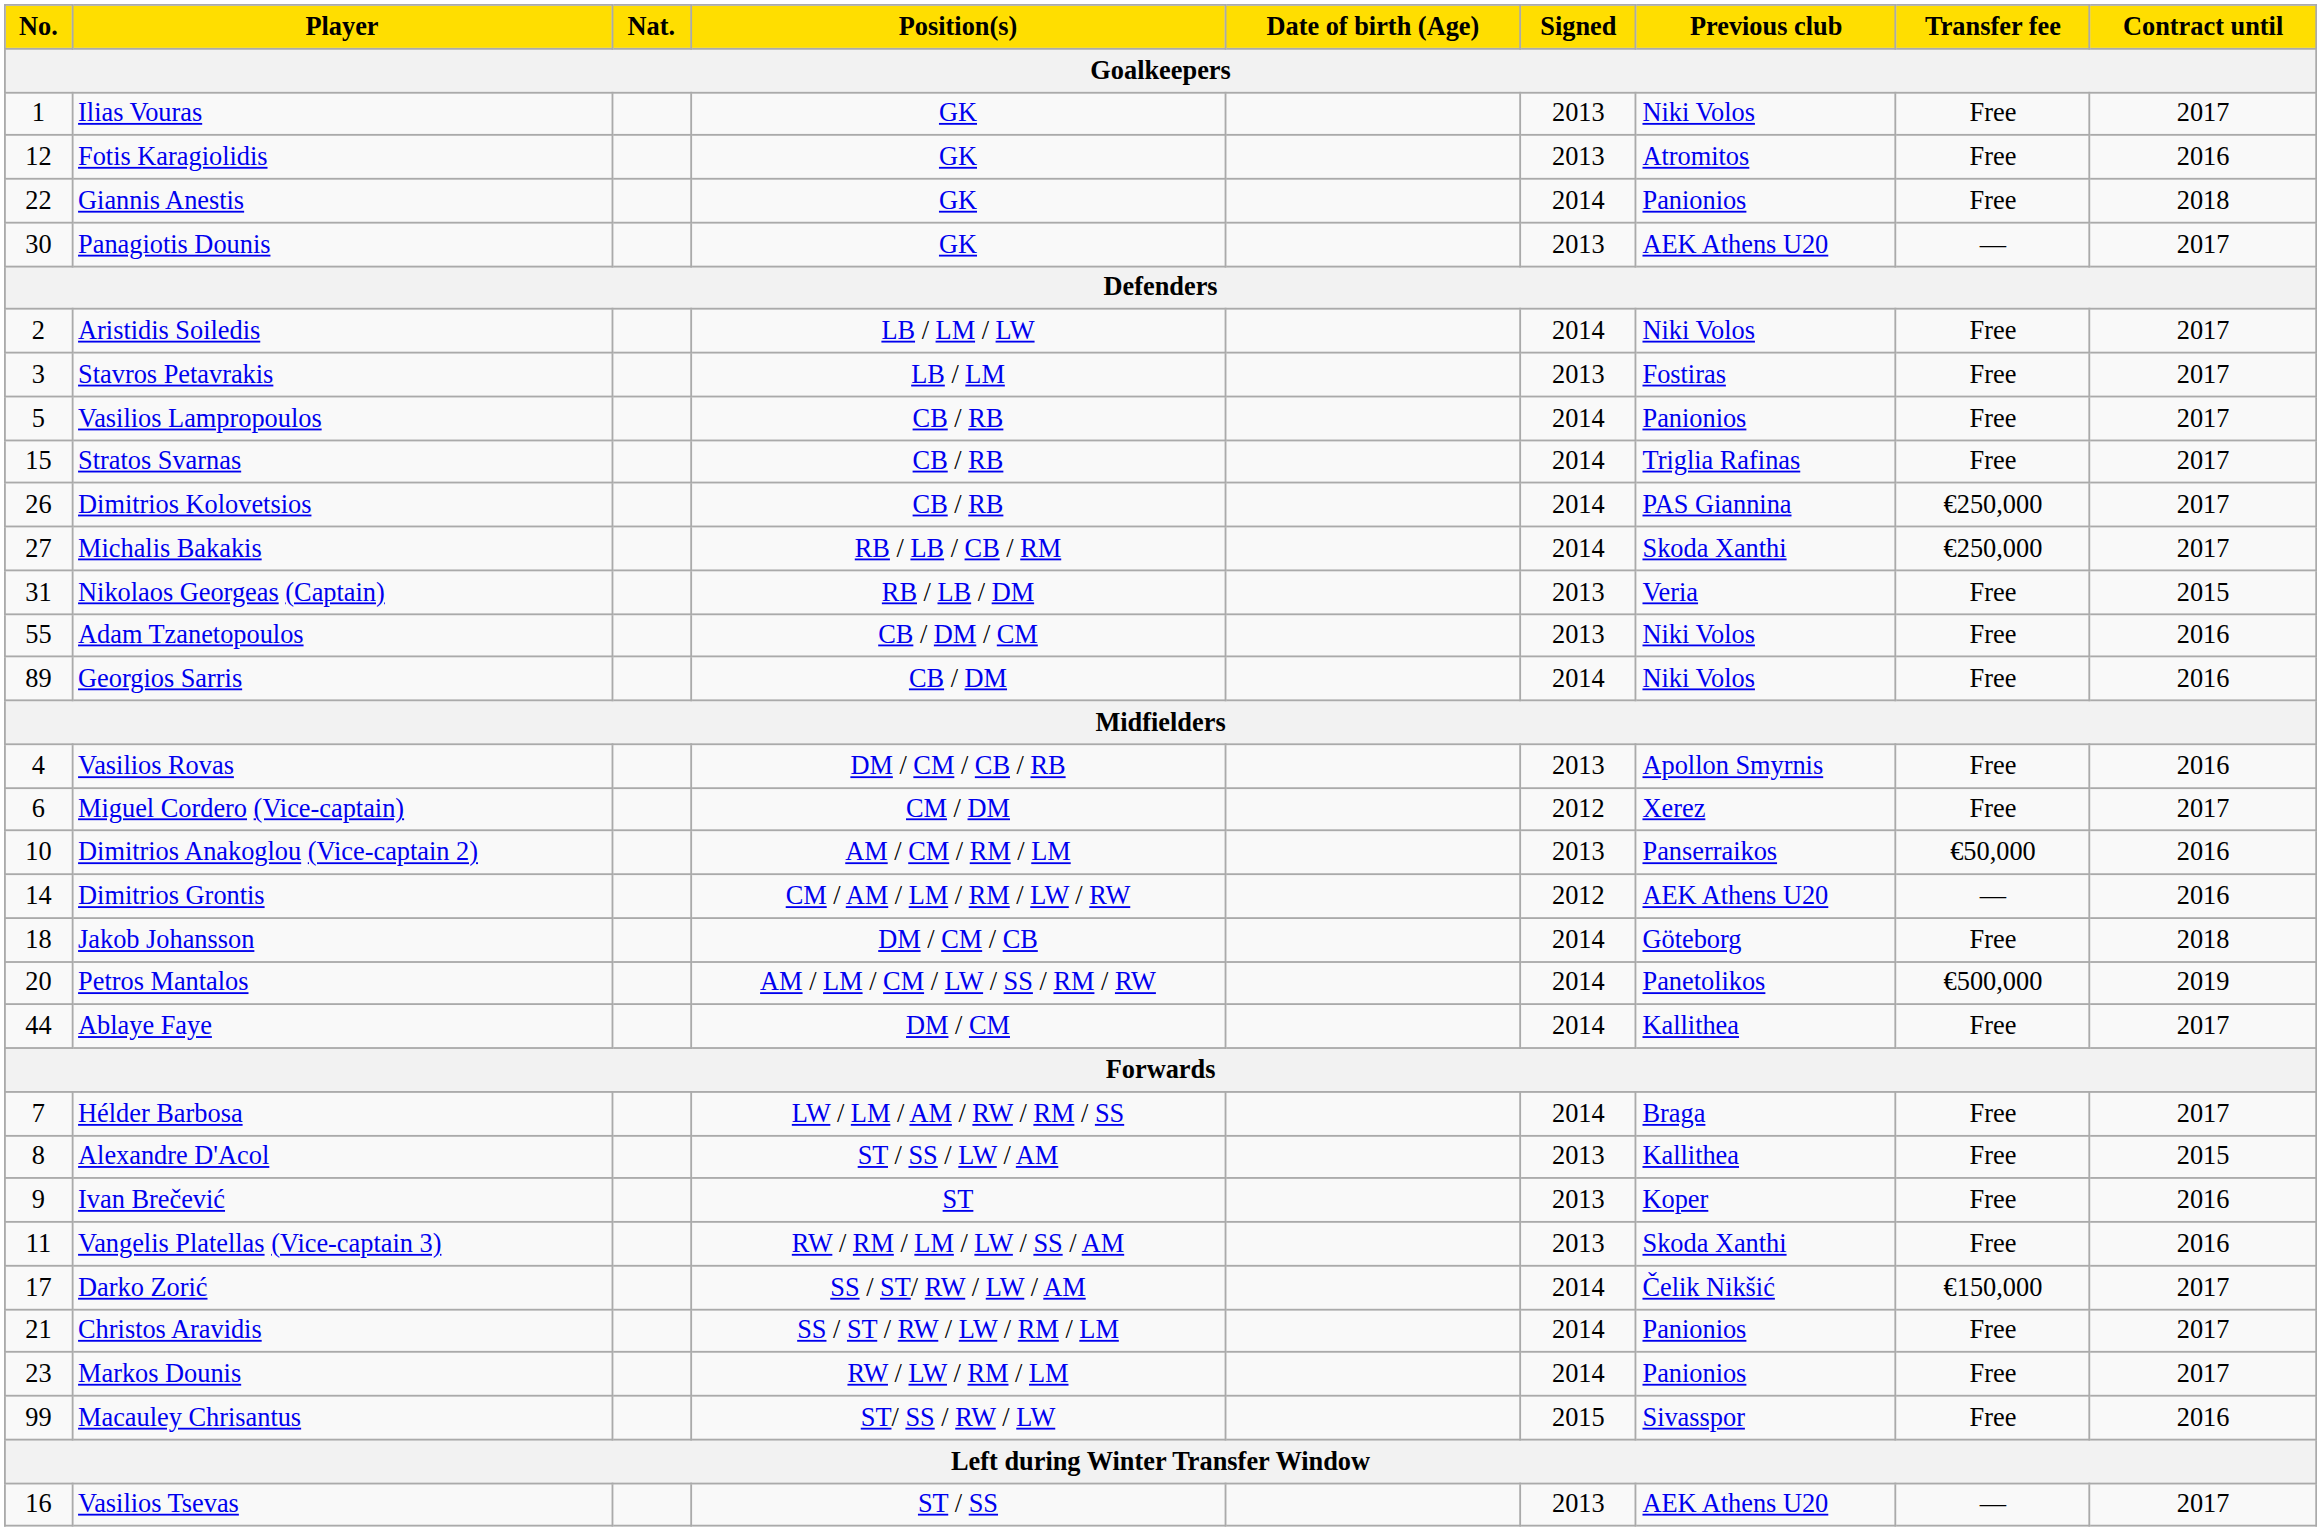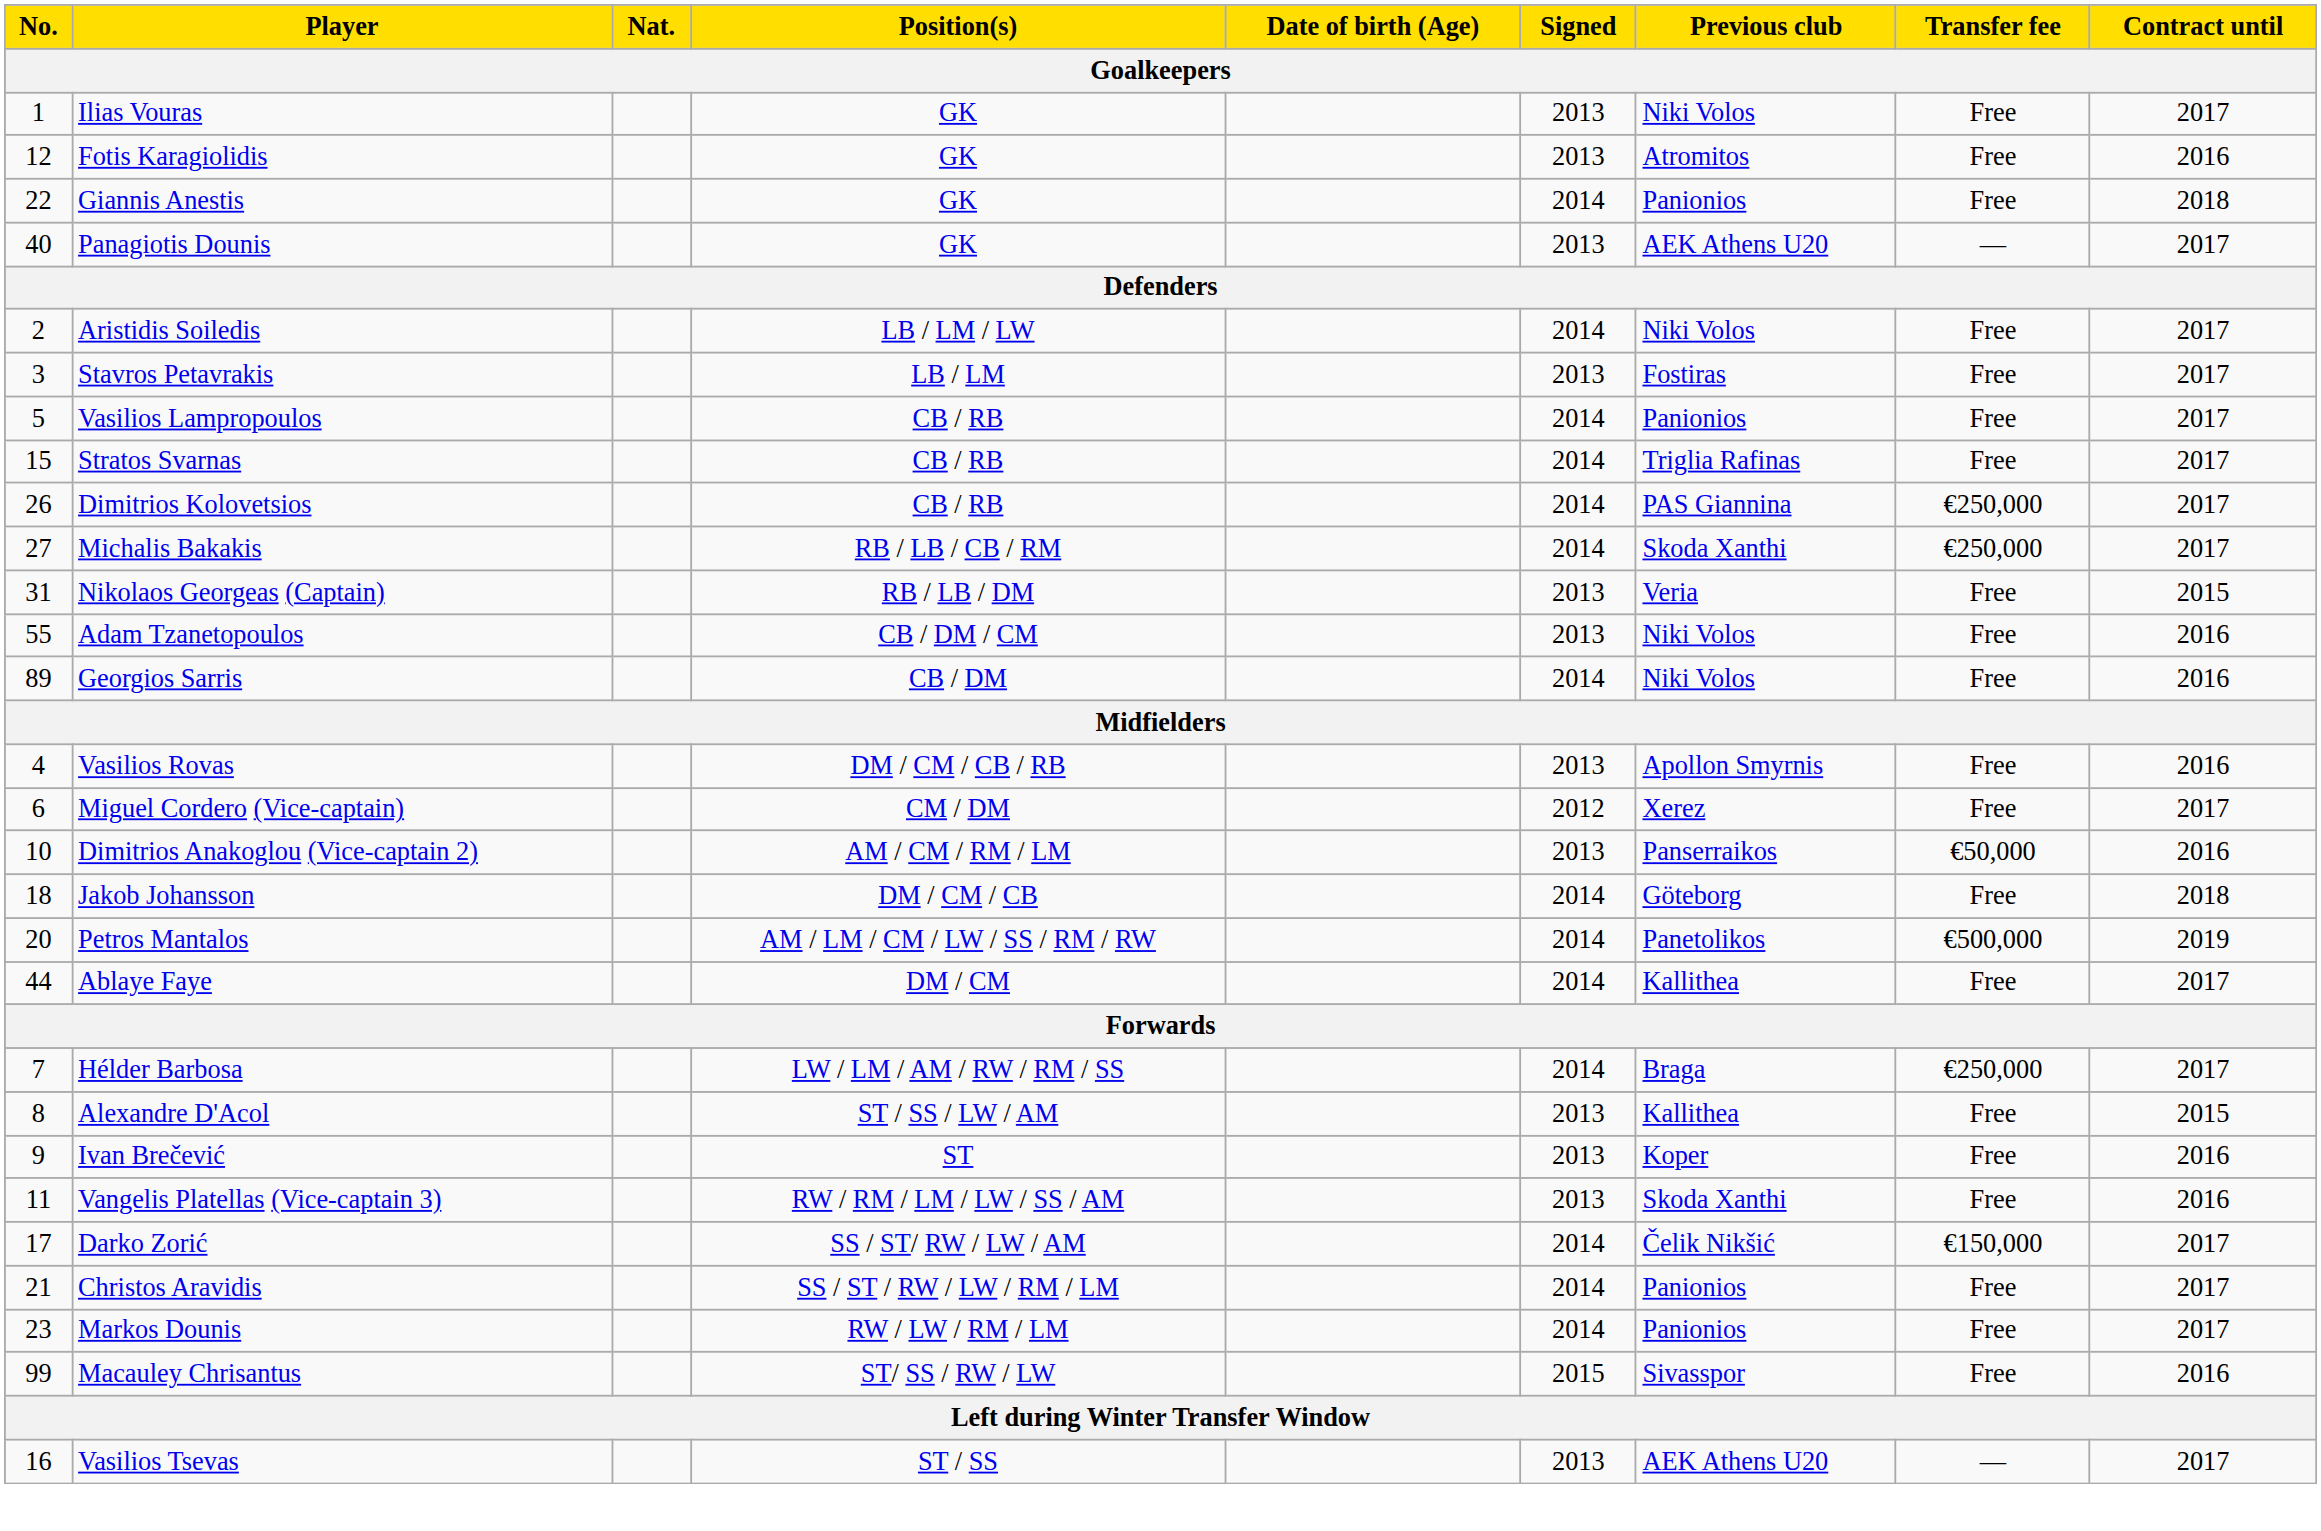(38, 243) 30 -> (38, 243) 40
- row: (171, 895)
(1993, 1113) Free -> (1993, 1069) €250,000
